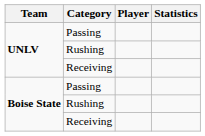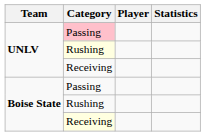(83, 31) no background -> (83, 31) pink background
(85, 49) no background -> (85, 49) lightyellow background
(89, 121) no background -> (89, 121) lightyellow background
